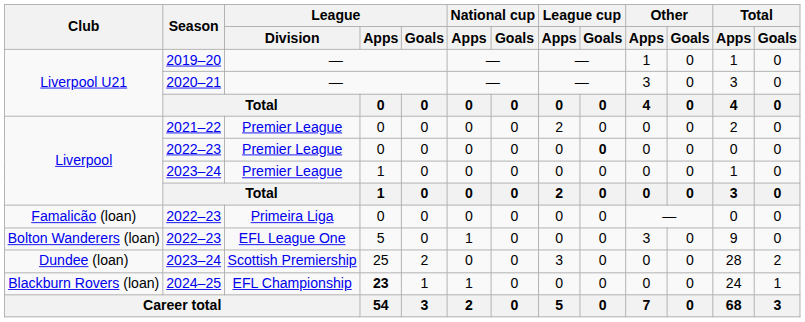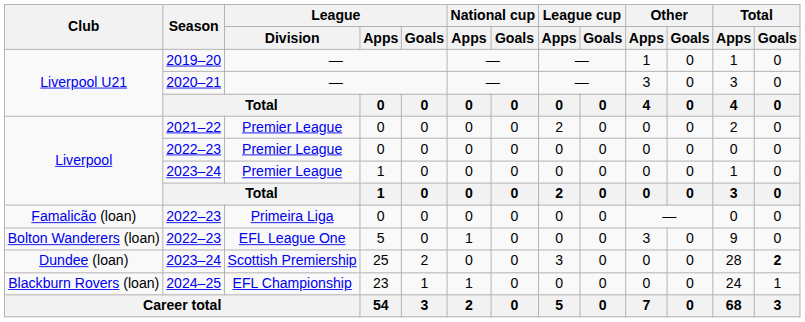(603, 149) bold -> (603, 149) normal
(777, 261) normal -> (777, 261) bold
(381, 283) bold -> (381, 283) normal
